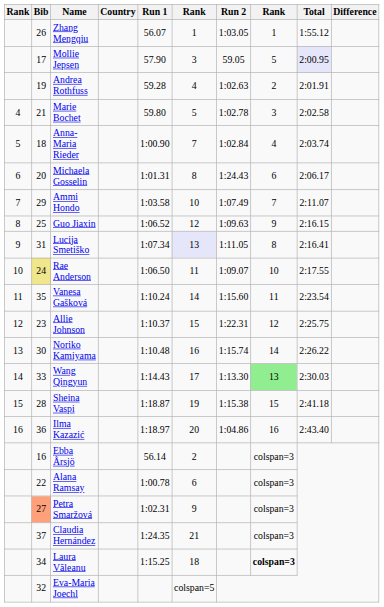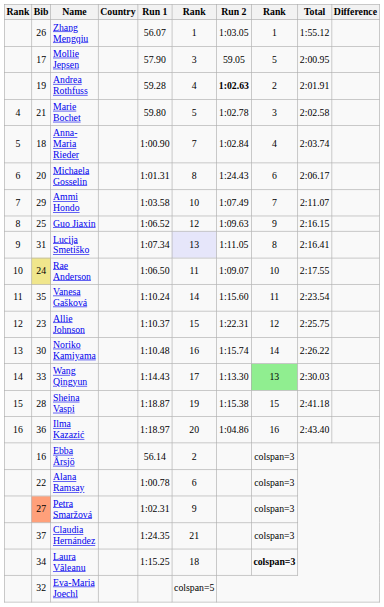(314, 59) lavender background -> (315, 59) no background
(234, 86) normal -> (234, 86) bold
